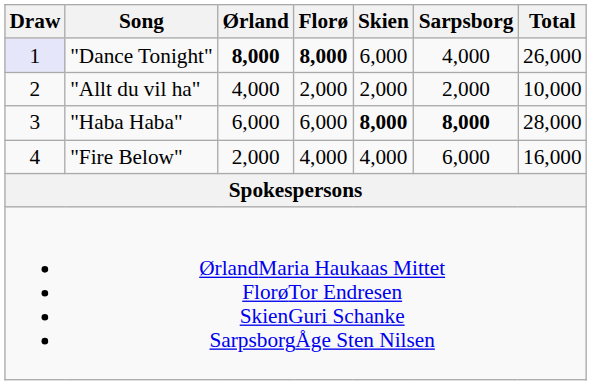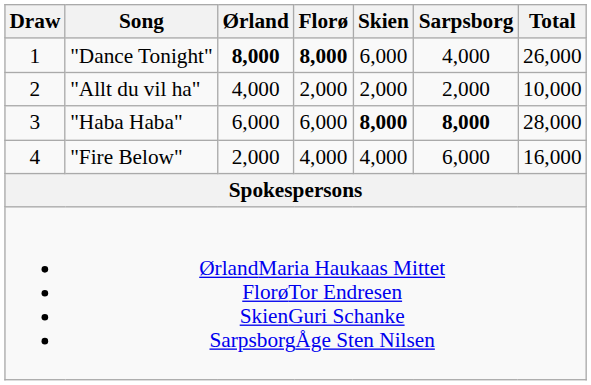(35, 55) lavender background -> (35, 55) no background
